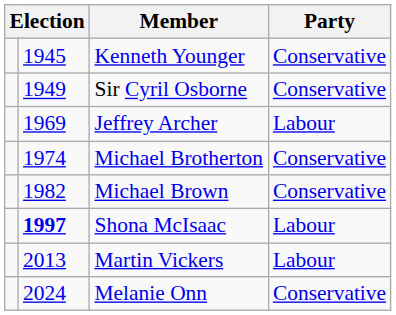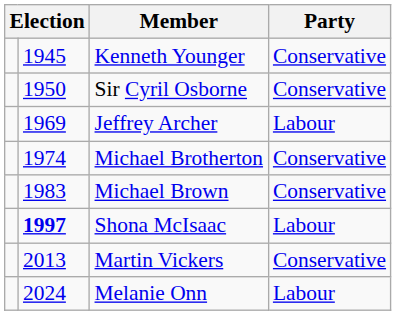(44, 89) 1949 -> (44, 89) 1950
(44, 191) 1982 -> (44, 191) 1983
(304, 259) Labour -> (329, 259) Conservative
(329, 293) Conservative -> (304, 293) Labour
